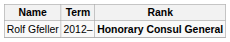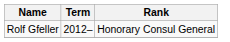(160, 29) bold -> (156, 29) normal
